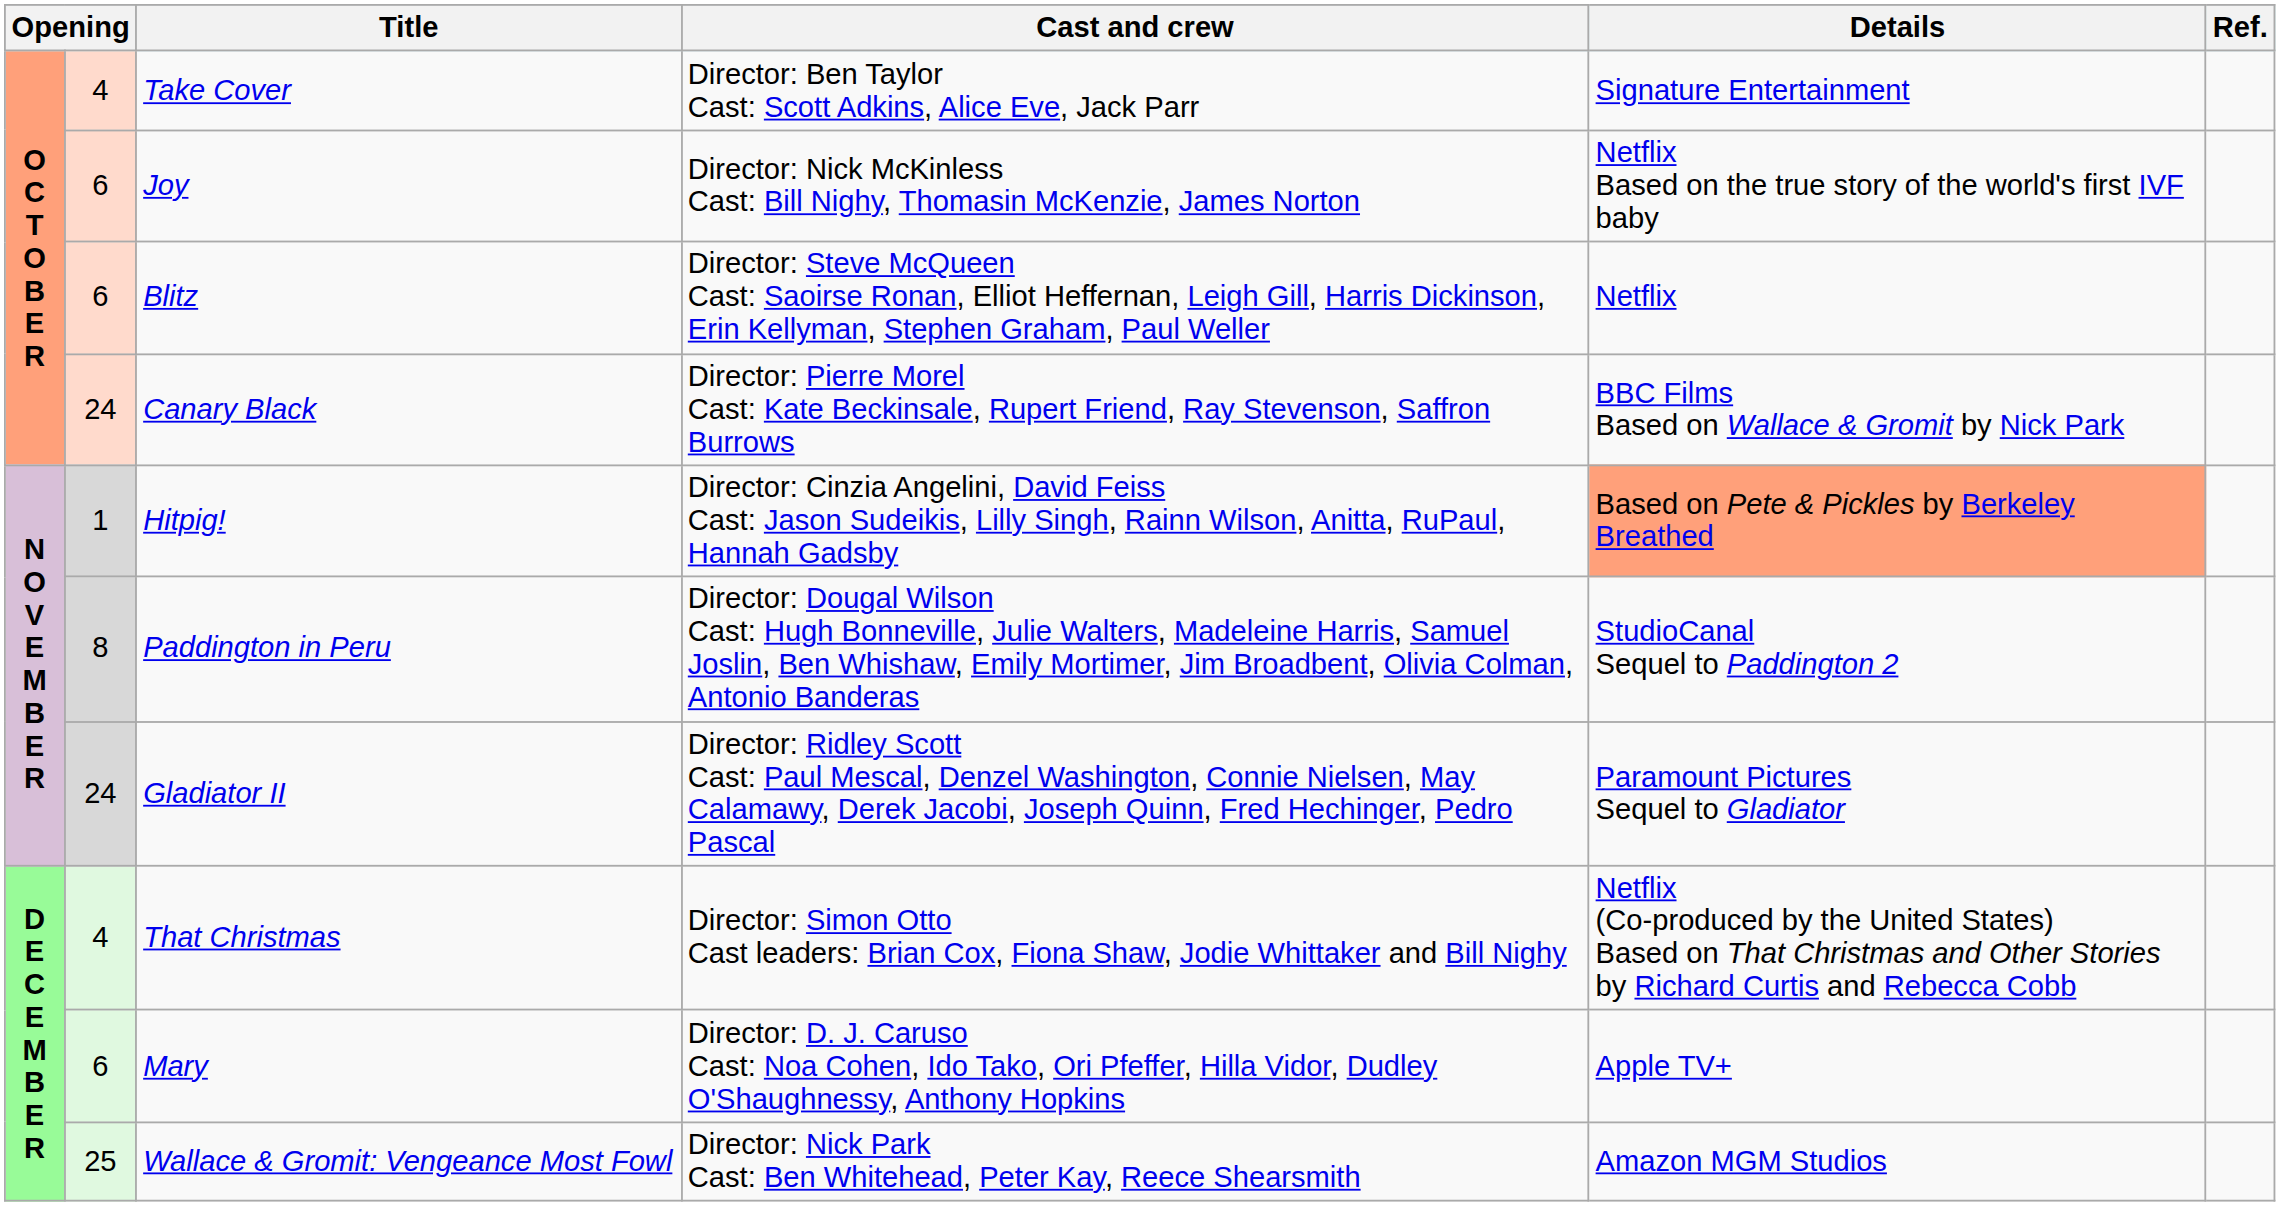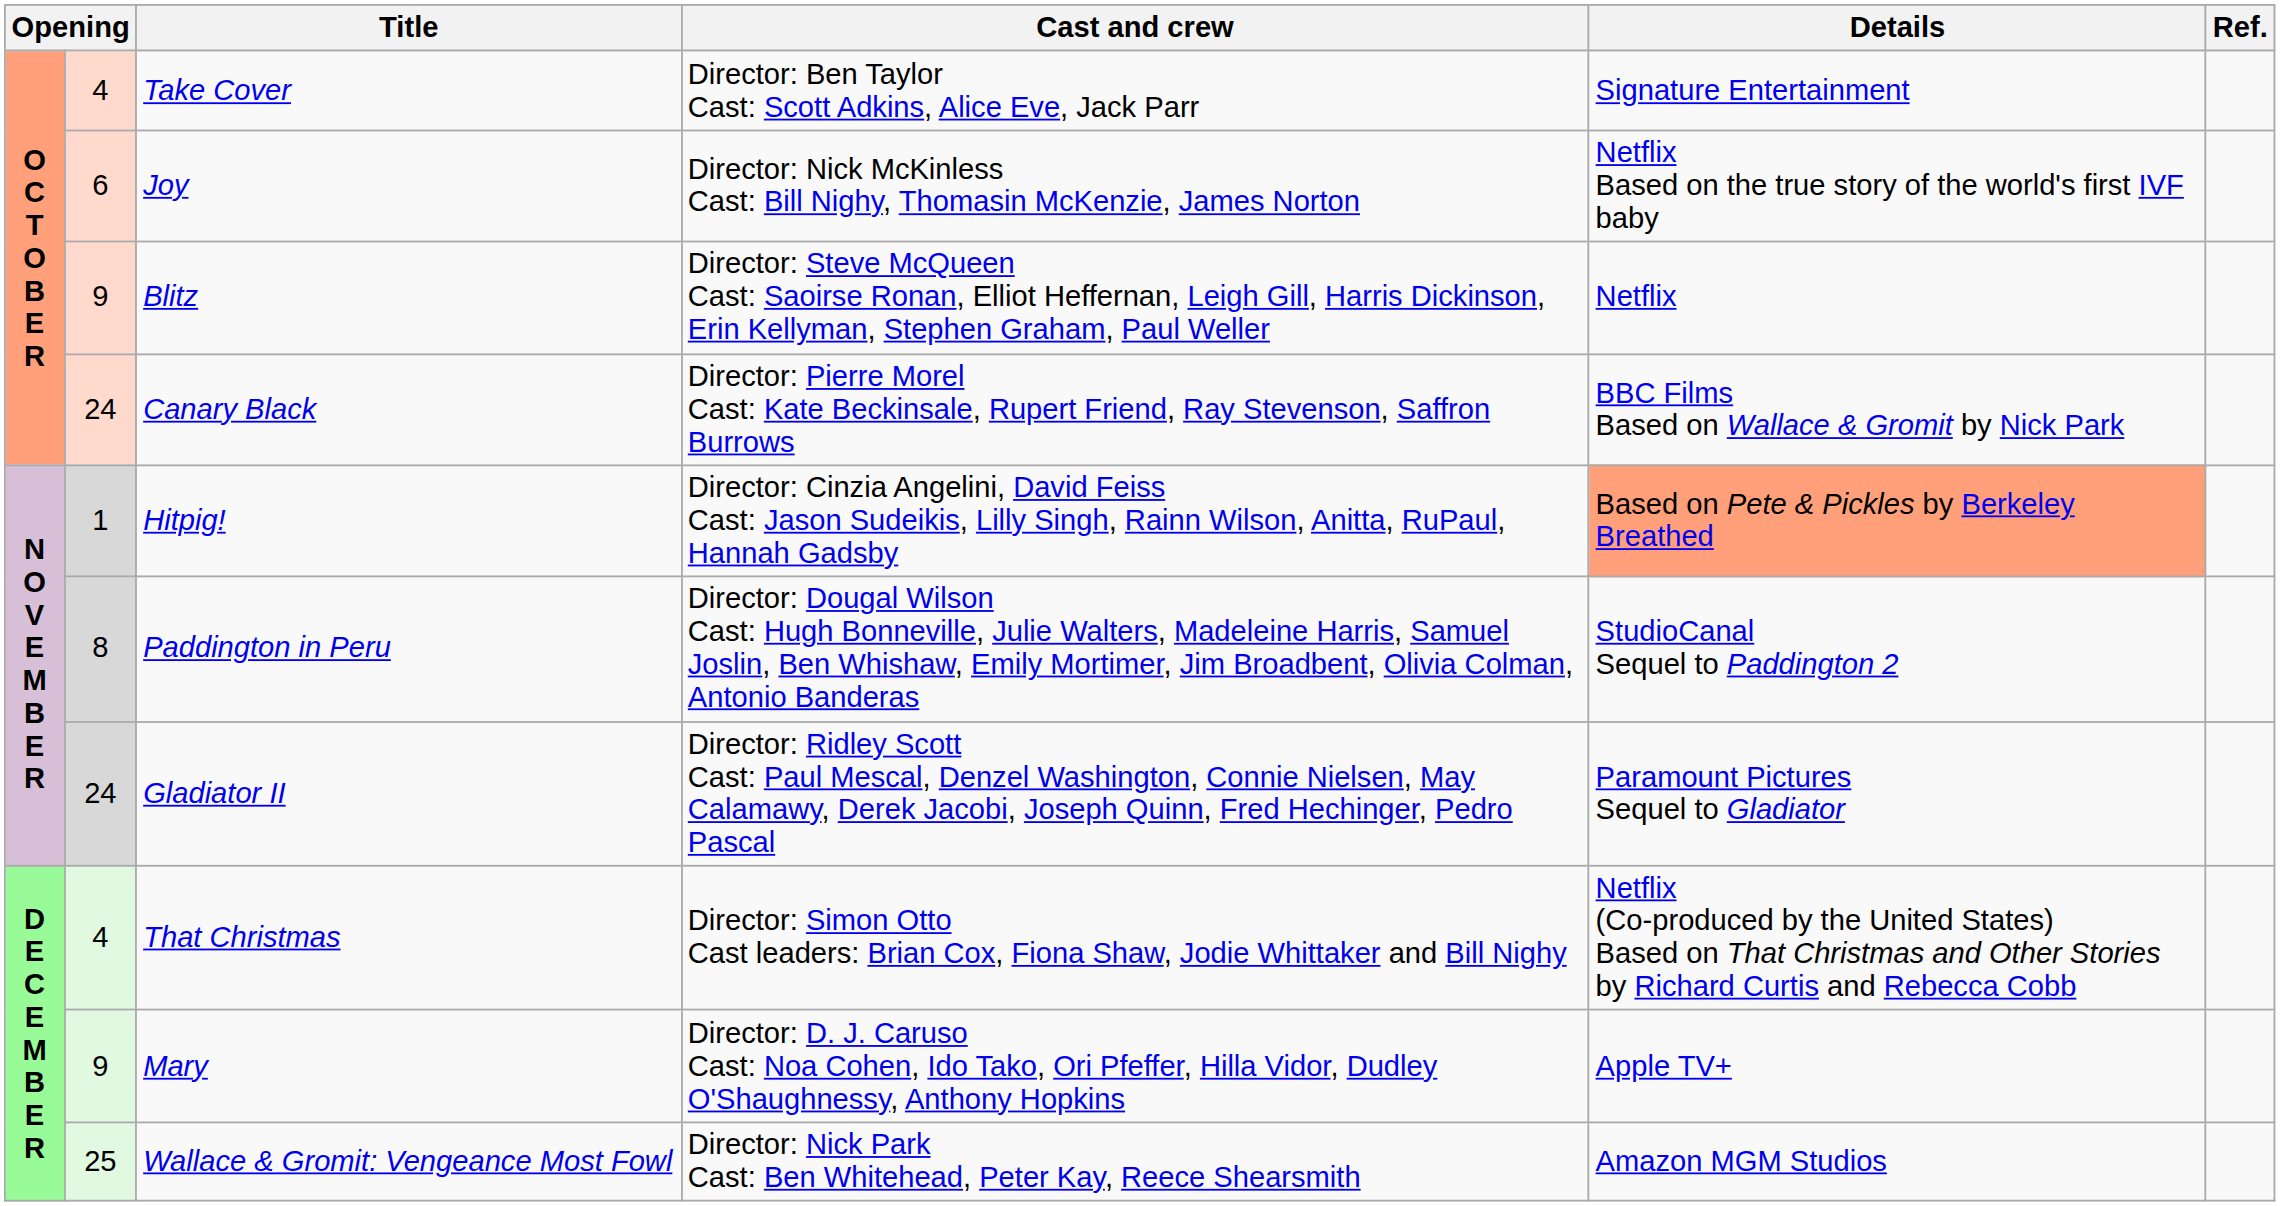(100, 297) 6 -> (100, 297) 9
(100, 1065) 6 -> (100, 1065) 9
